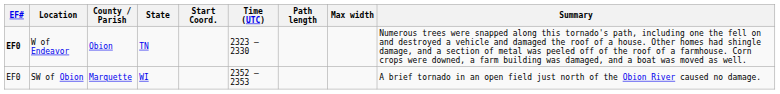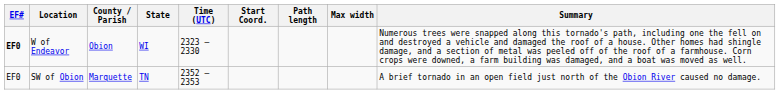columns swapped: (203, 15) <-> (253, 15)
(144, 47) TN -> (144, 47) WI
(144, 78) WI -> (144, 78) TN
